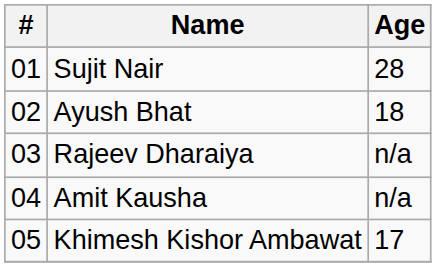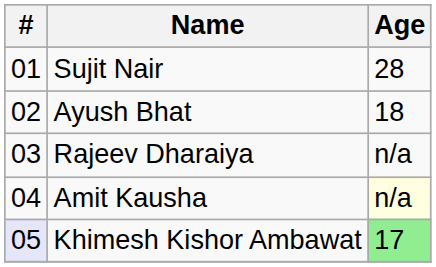(393, 197) no background -> (393, 197) lightyellow background
(26, 240) no background -> (26, 240) lavender background
(389, 240) no background -> (389, 240) lightgreen background
